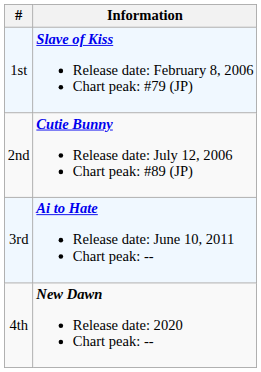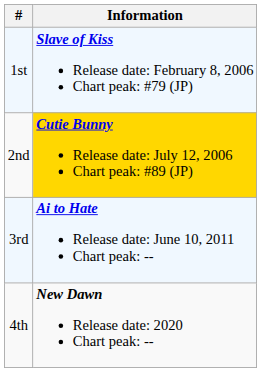(145, 148) no background -> (145, 148) gold background
